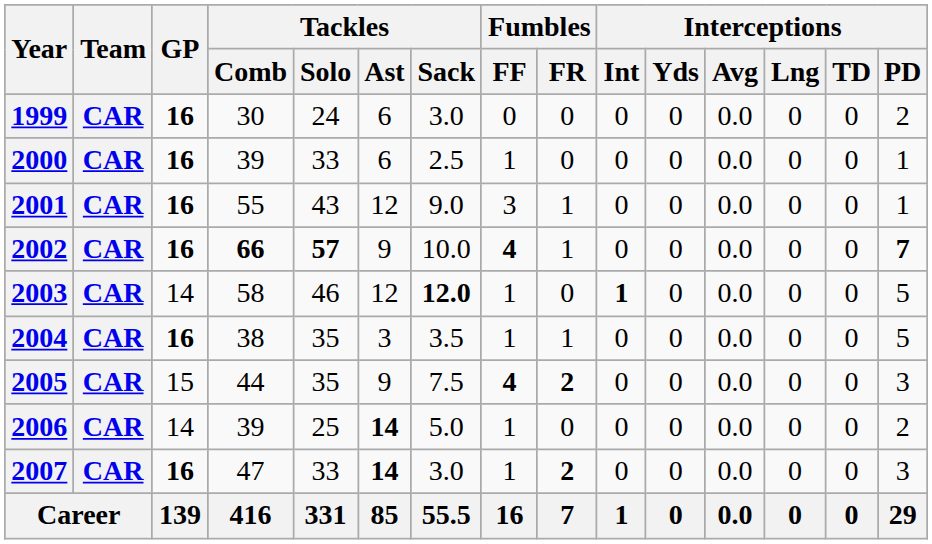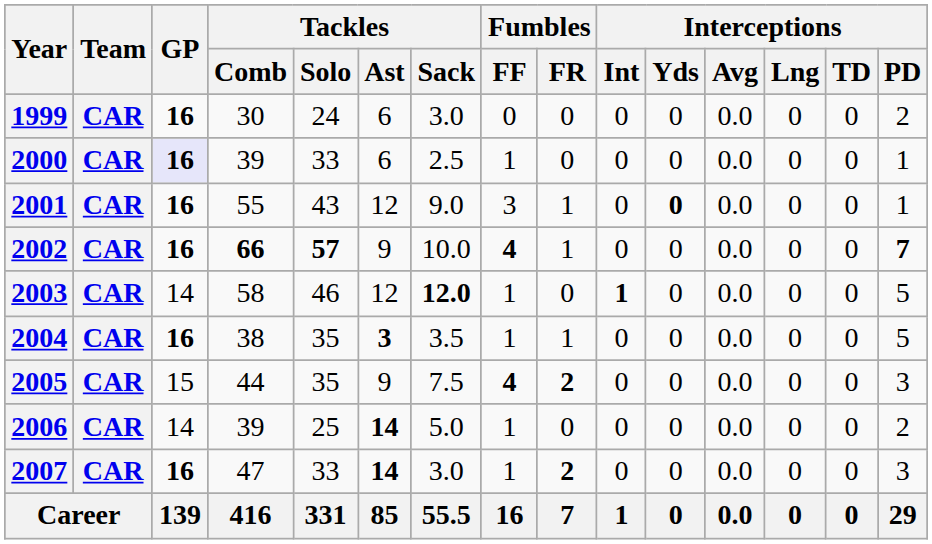(180, 159) no background -> (180, 159) lavender background
(676, 204) normal -> (676, 204) bold
(384, 337) normal -> (384, 337) bold
